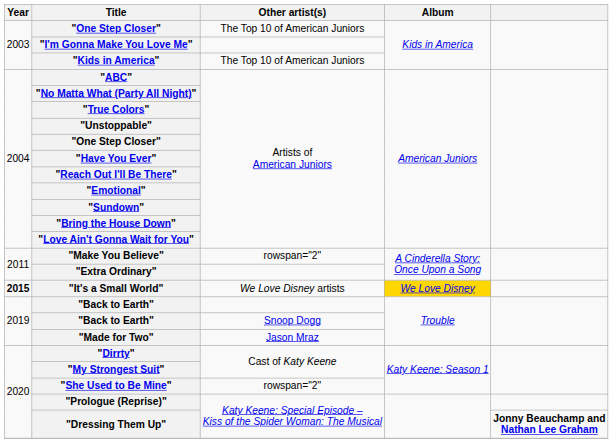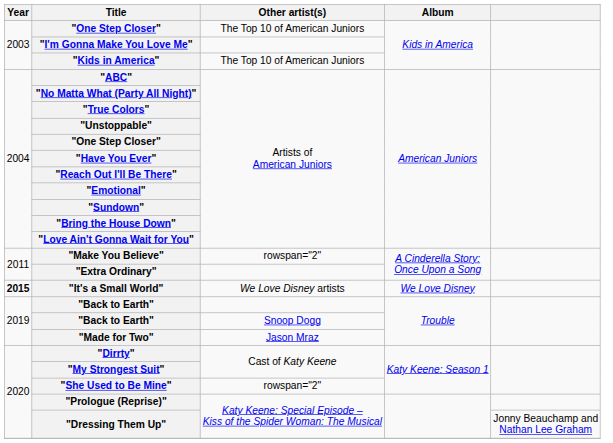(438, 288) gold background -> (438, 288) no background
(549, 424) bold -> (546, 424) normal
